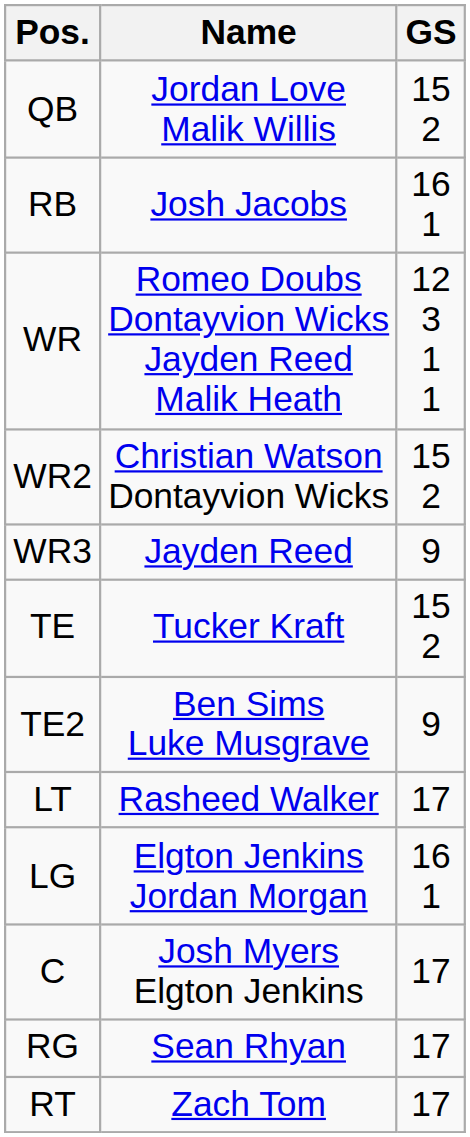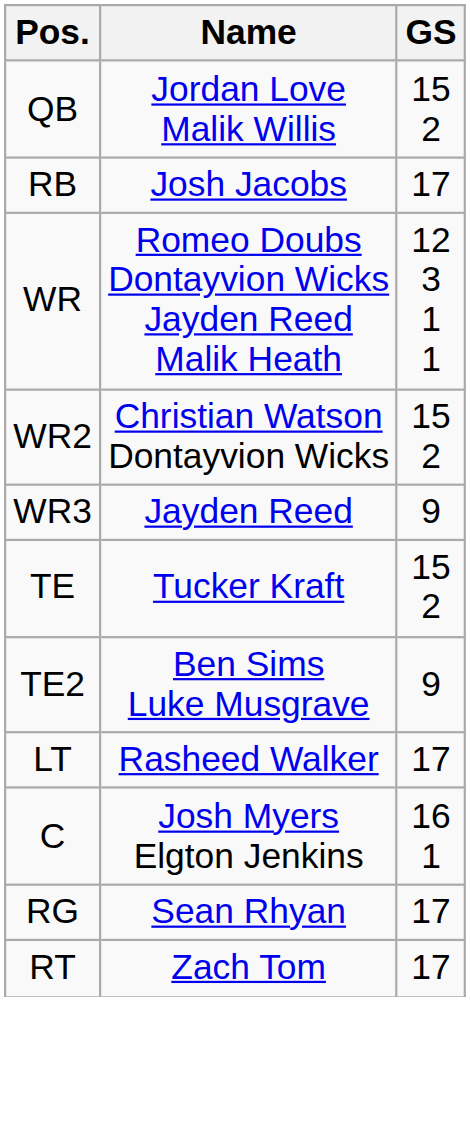(431, 204) 16 1 -> (431, 184) 17
- row: (53, 875)
(431, 971) 17 -> (431, 835) 16 1
